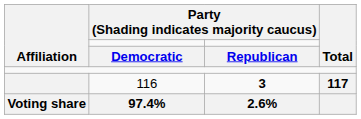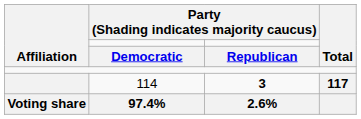(147, 83) 116 -> (147, 83) 114
